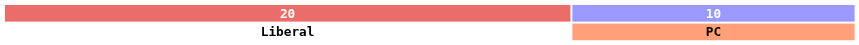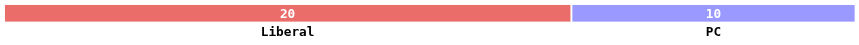(714, 32) lightsalmon background -> (714, 32) no background
